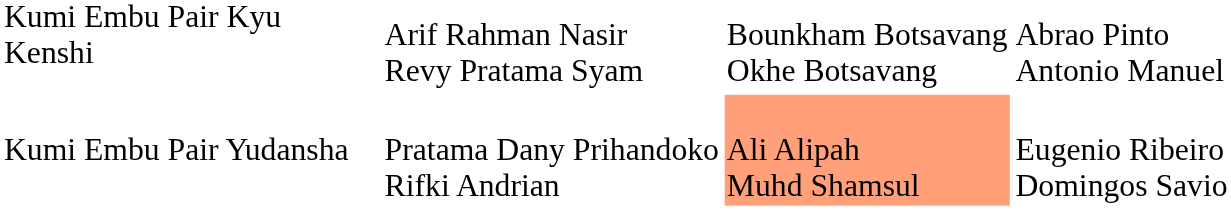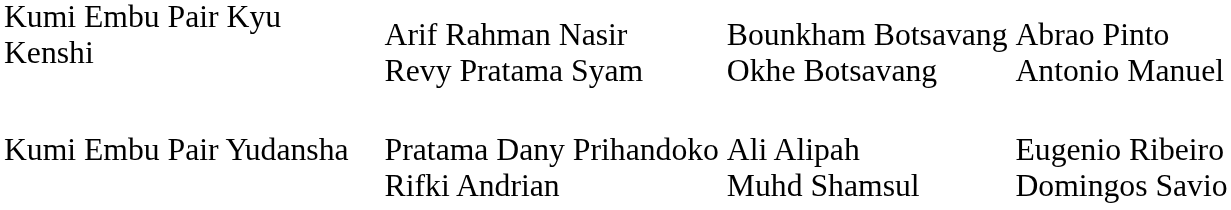(823, 167) lightsalmon background -> (823, 167) no background
